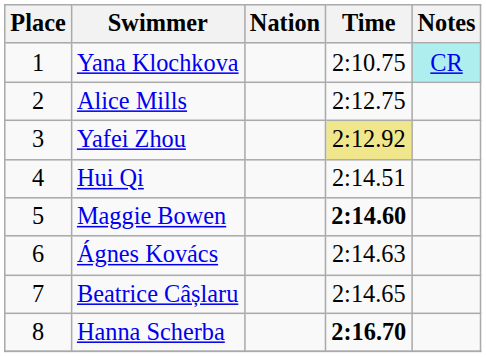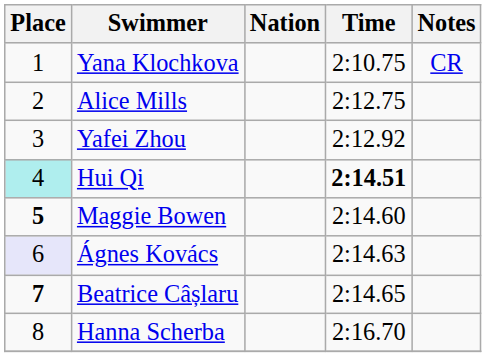(447, 62) paleturquoise background -> (447, 62) no background
(369, 139) khaki background -> (369, 139) no background
(38, 178) no background -> (38, 178) paleturquoise background
(369, 178) normal -> (369, 178) bold
(38, 216) normal -> (38, 216) bold
(369, 216) bold -> (369, 216) normal
(38, 255) no background -> (38, 255) lavender background
(38, 293) normal -> (38, 293) bold
(369, 332) bold -> (369, 332) normal
